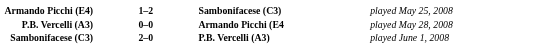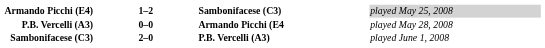(412, 11) no background -> (412, 11) lightgrey background
